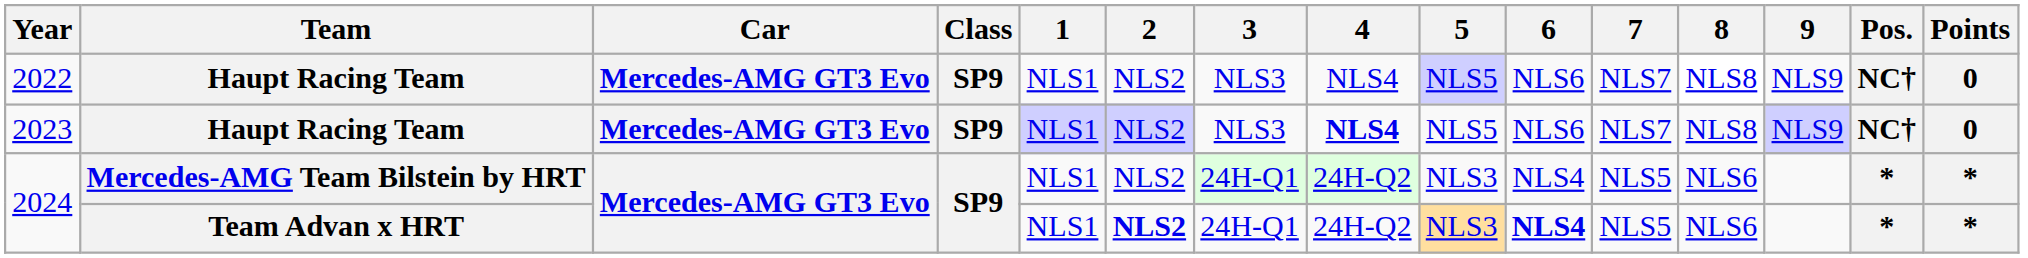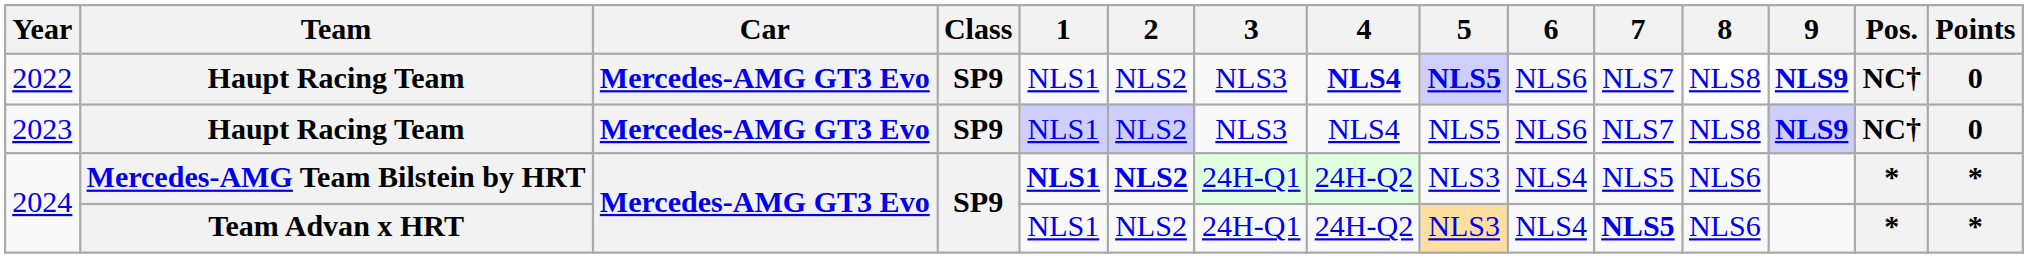(1362, 78) normal -> (1364, 78) bold
(1462, 78) normal -> (1464, 78) bold
(1807, 78) normal -> (1812, 78) bold
(1362, 128) bold -> (1364, 128) normal
(1807, 128) normal -> (1812, 128) bold
(1063, 177) normal -> (1063, 177) bold
(1149, 177) normal -> (1151, 177) bold
(1149, 227) bold -> (1151, 227) normal
(1549, 227) bold -> (1551, 227) normal
(1635, 227) normal -> (1638, 227) bold
